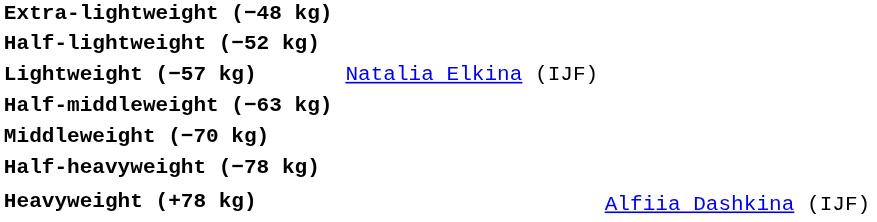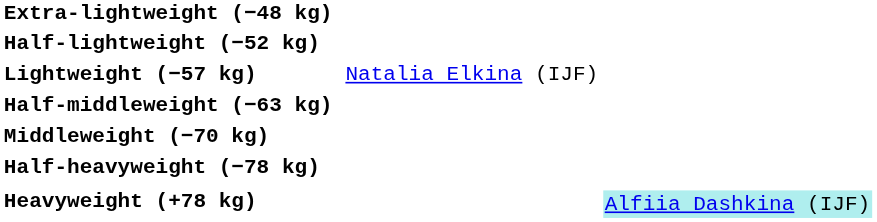(737, 204) no background -> (737, 204) paleturquoise background
